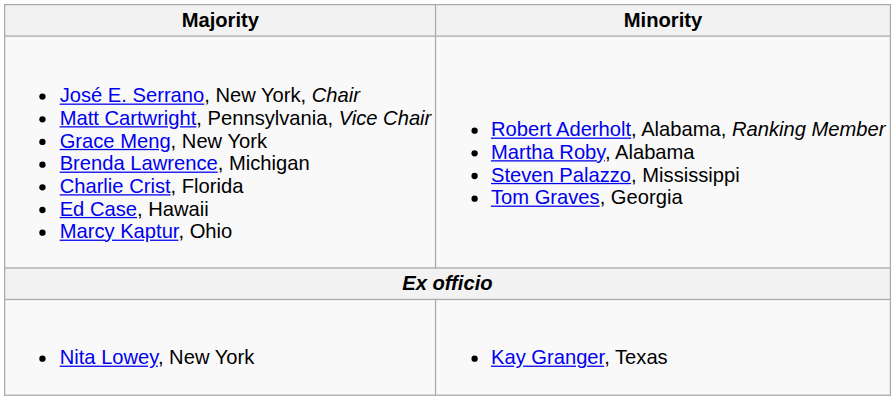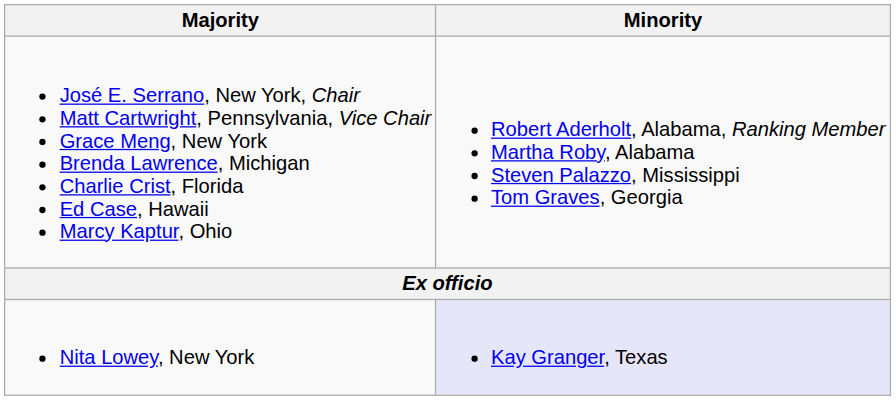(663, 358) no background -> (663, 358) lavender background
